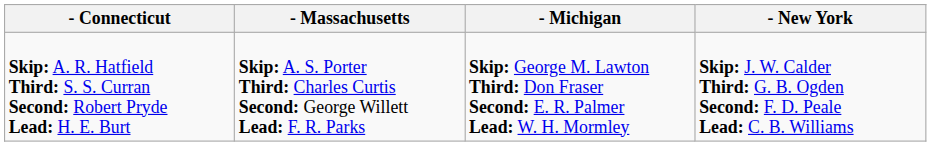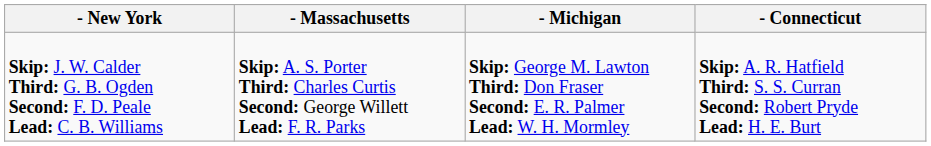columns swapped: (120, 18) <-> (810, 18)
